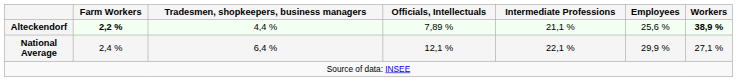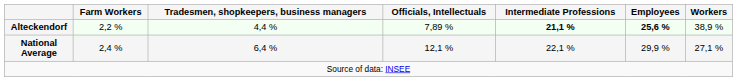(111, 27) bold -> (111, 27) normal
(560, 27) normal -> (560, 27) bold
(655, 27) normal -> (655, 27) bold
(709, 27) bold -> (709, 27) normal
